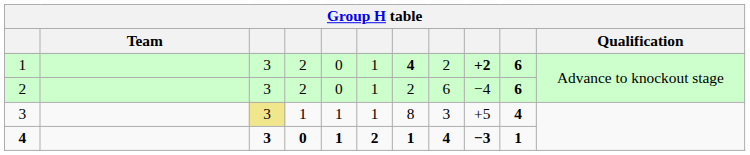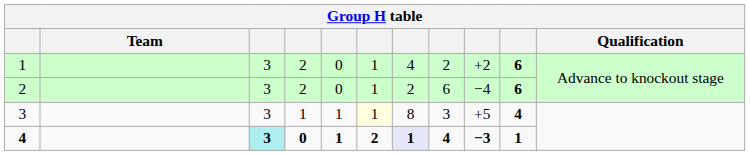(410, 65) bold -> (410, 65) normal
(482, 65) bold -> (482, 65) normal
(267, 114) khaki background -> (267, 114) no background
(375, 114) no background -> (375, 114) lightyellow background
(267, 138) no background -> (267, 138) paleturquoise background
(410, 138) no background -> (410, 138) lavender background
